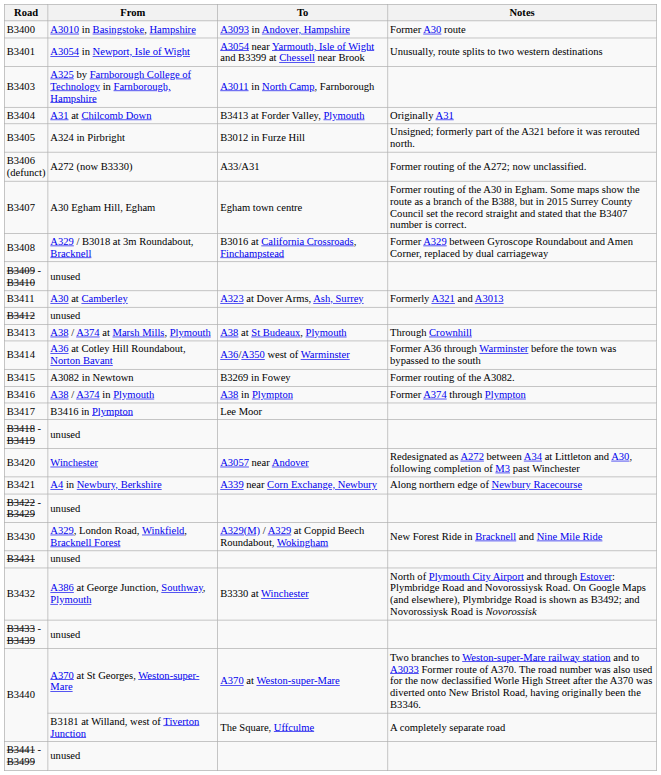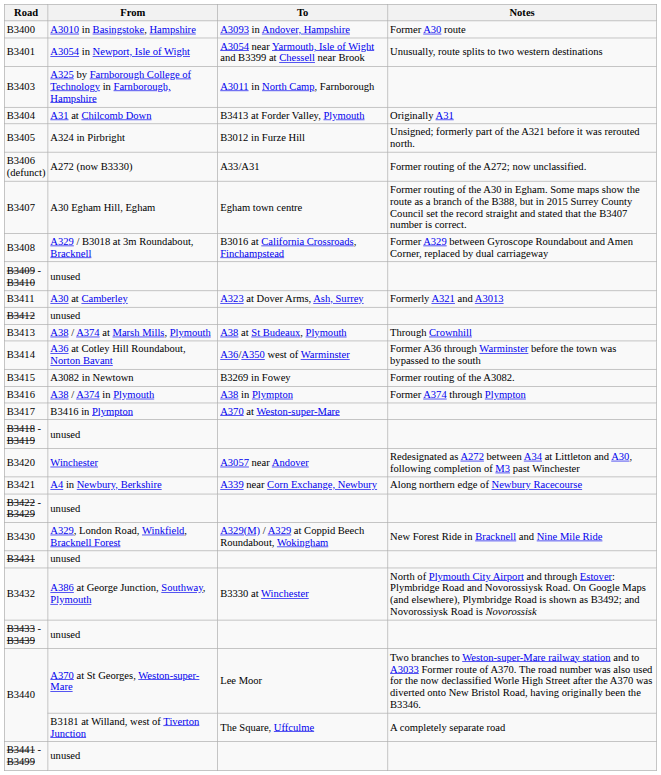(241, 411) Lee Moor -> (280, 411) A370 at Weston-super-Mare
(280, 681) A370 at Weston-super-Mare -> (241, 681) Lee Moor
